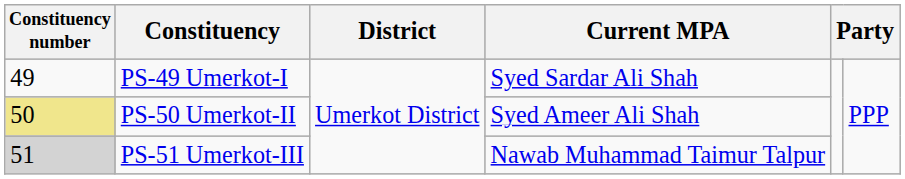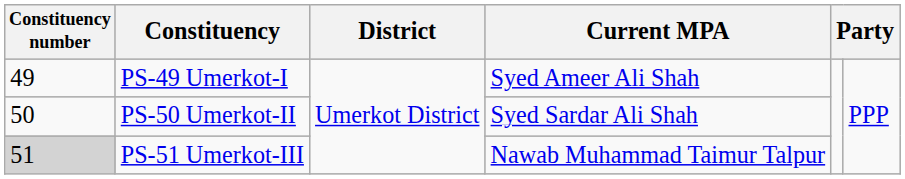(594, 77) Syed Sardar Ali Shah -> (595, 77) Syed Ameer Ali Shah
(22, 116) khaki background -> (22, 116) no background
(595, 116) Syed Ameer Ali Shah -> (594, 116) Syed Sardar Ali Shah
